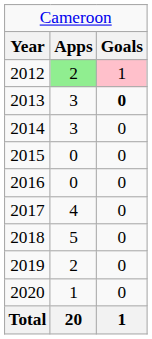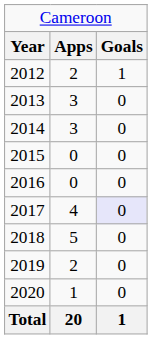(73, 73) lightgreen background -> (73, 73) no background
(122, 73) pink background -> (122, 73) no background
(122, 100) bold -> (122, 100) normal
(122, 210) no background -> (122, 210) lavender background
